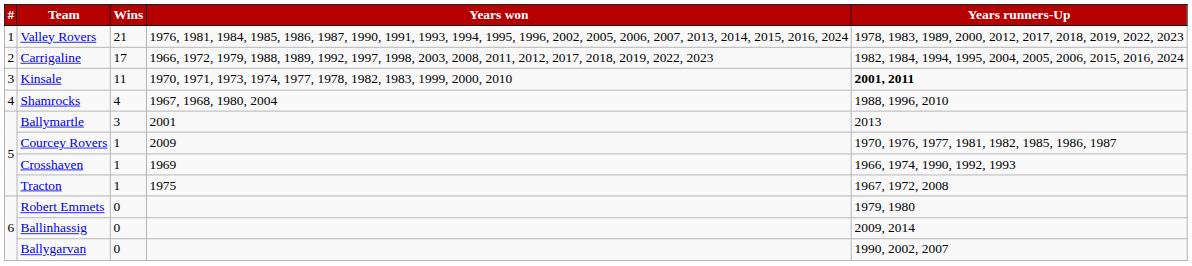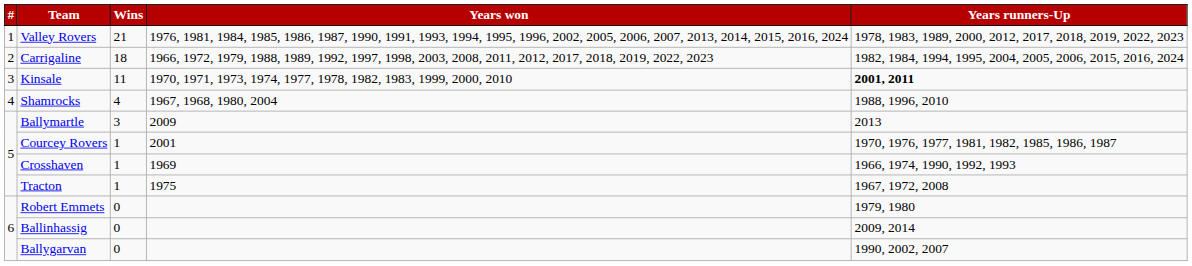(120, 57) 17 -> (120, 57) 18
(163, 121) 2001 -> (163, 121) 2009
(163, 143) 2009 -> (163, 143) 2001
